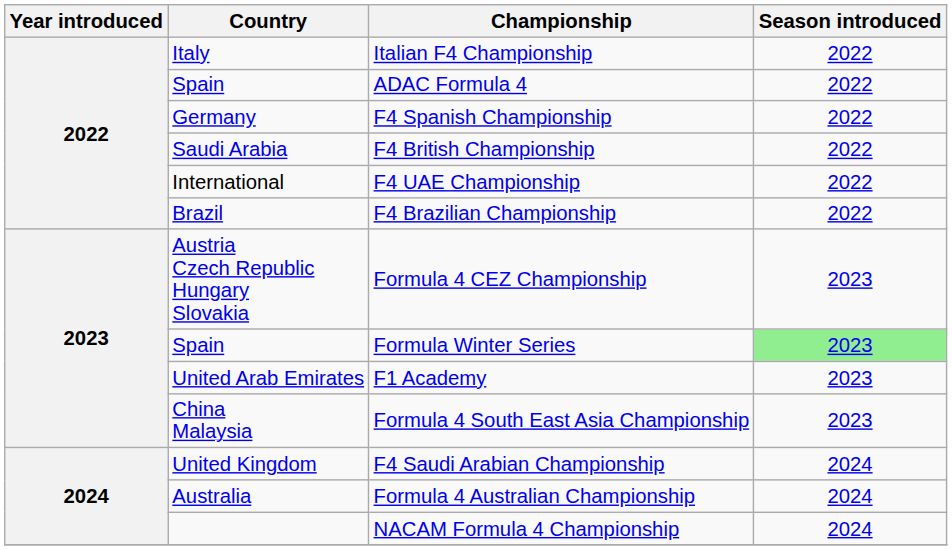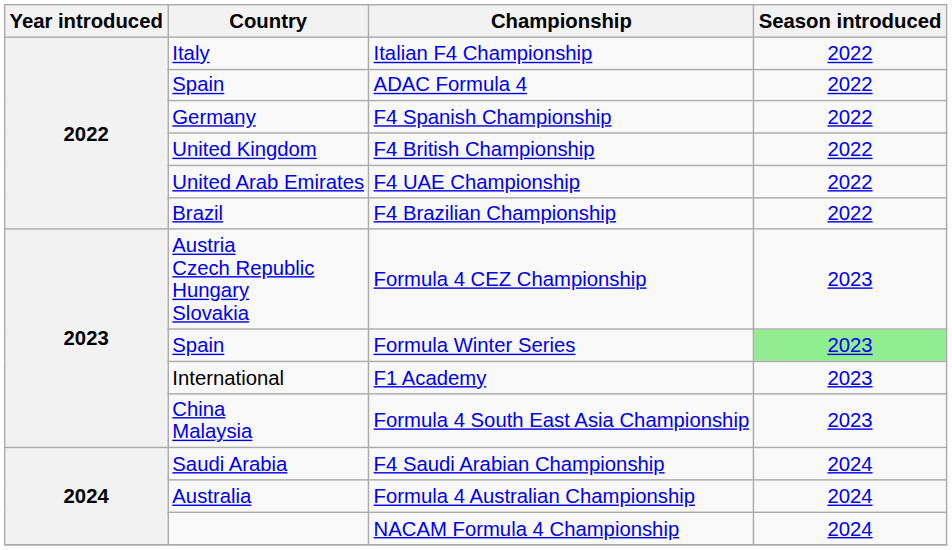(230, 149) Saudi Arabia -> (245, 149) United Kingdom
(228, 182) International -> (268, 182) United Arab Emirates
(268, 378) United Arab Emirates -> (228, 378) International
(245, 464) United Kingdom -> (230, 464) Saudi Arabia
